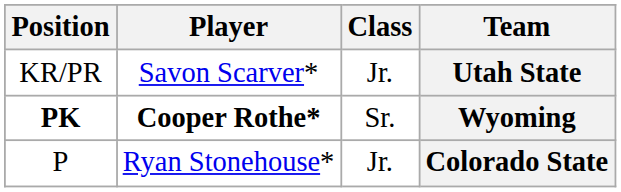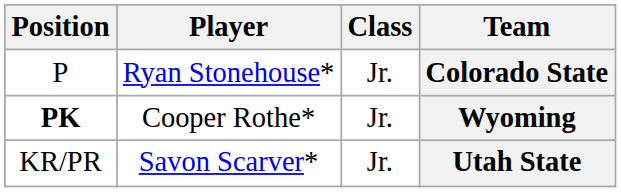rows swapped: (517, 162) <-> (517, 72)
(229, 117) bold -> (229, 117) normal
(380, 117) Sr. -> (380, 117) Jr.
